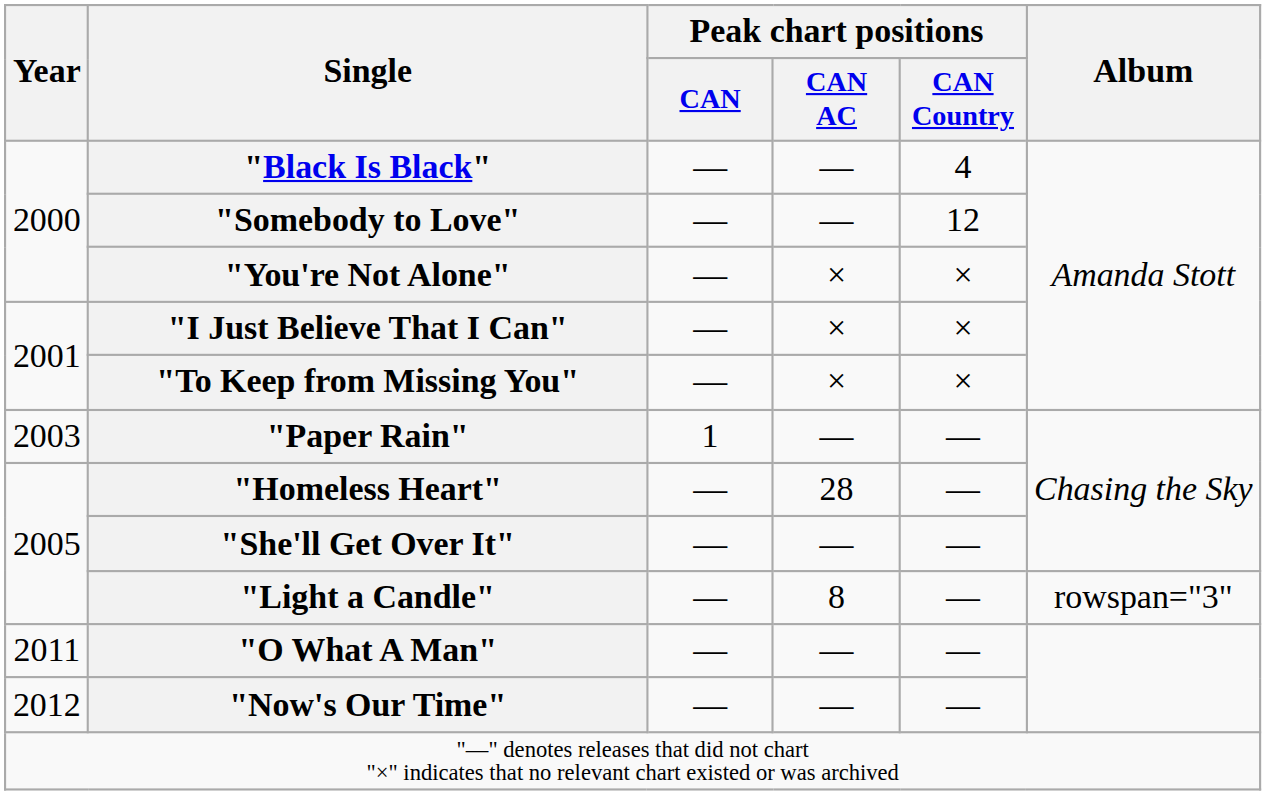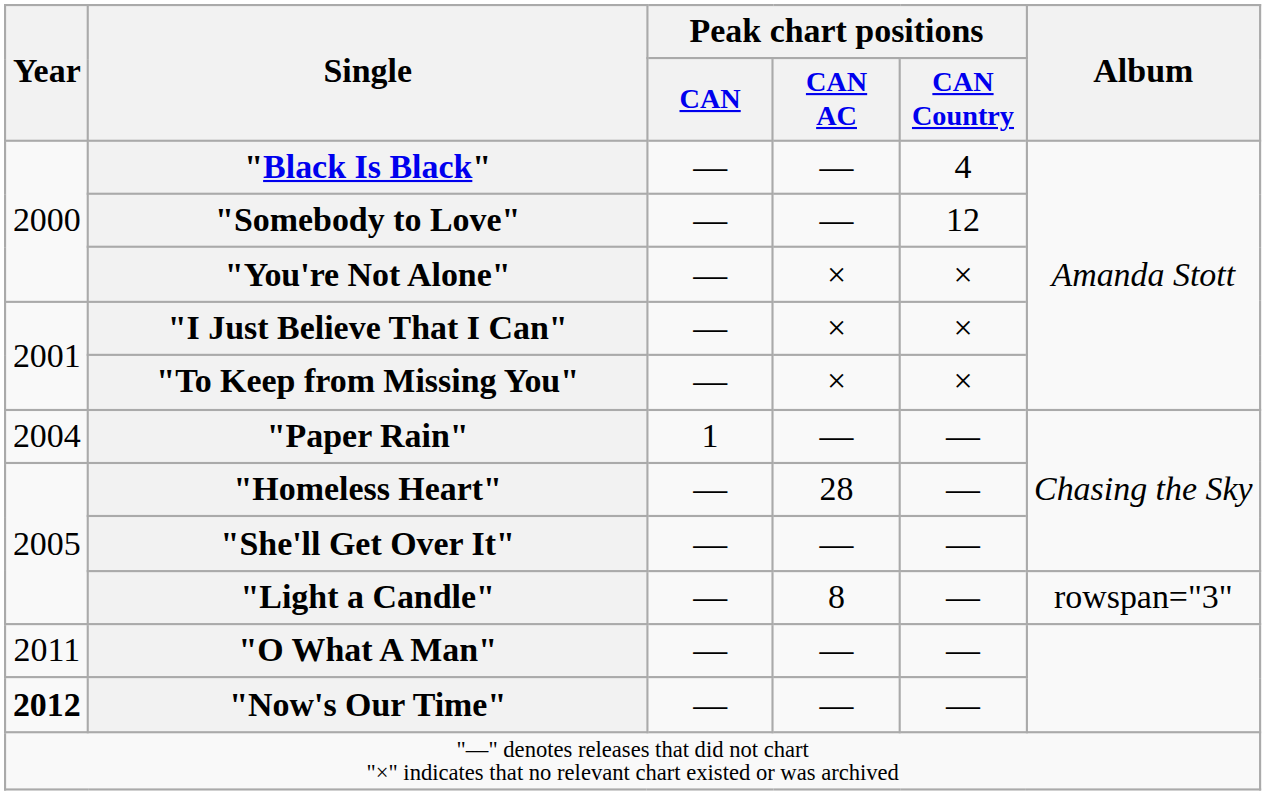(47, 435) 2003 -> (47, 435) 2004
(47, 704) normal -> (47, 704) bold
